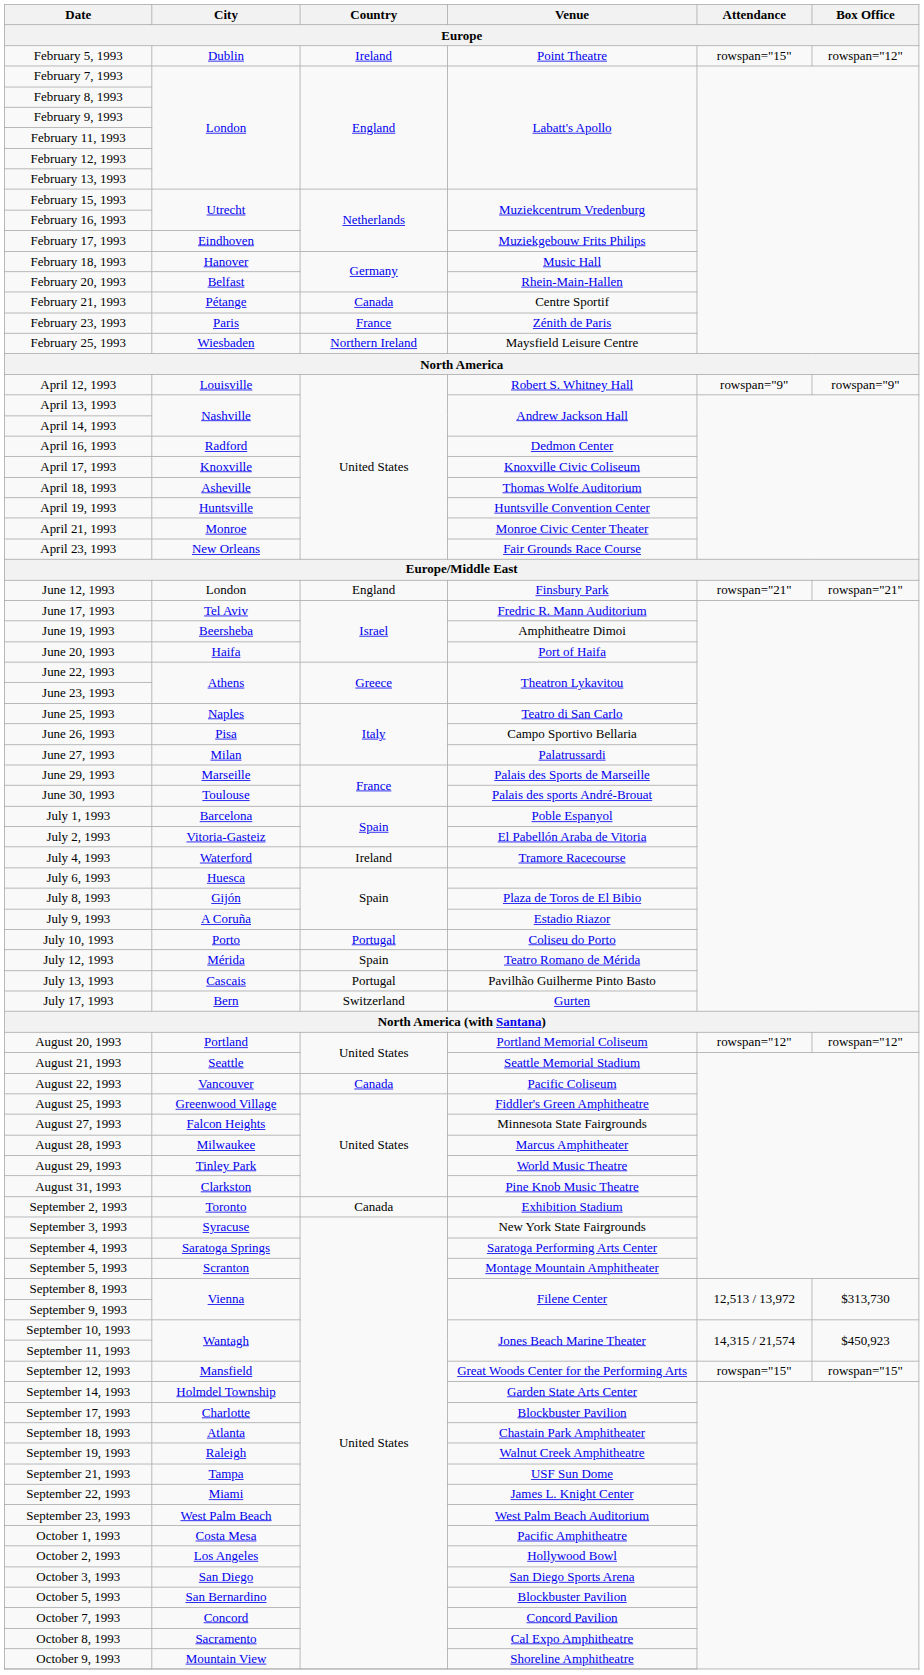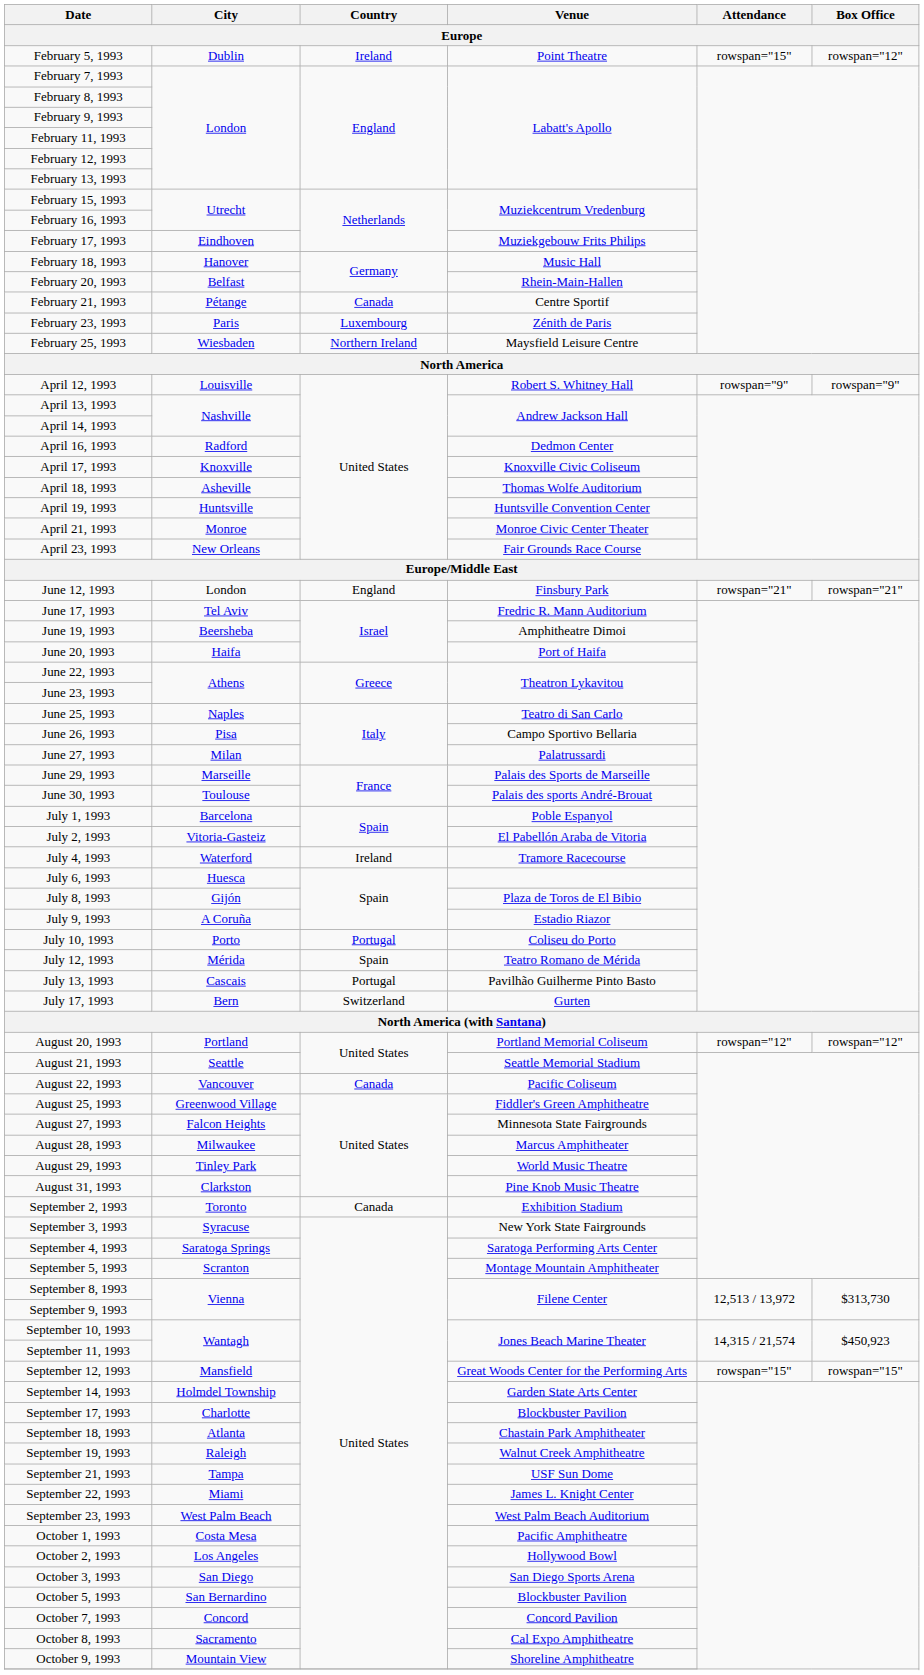(374, 323) France -> (374, 323) Luxembourg
